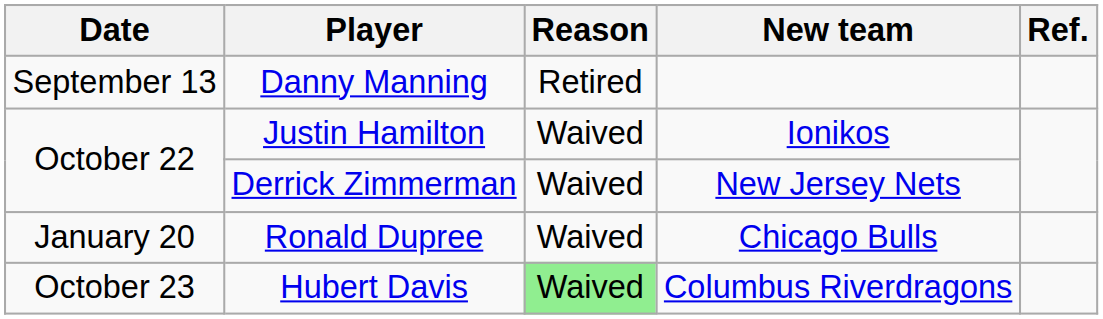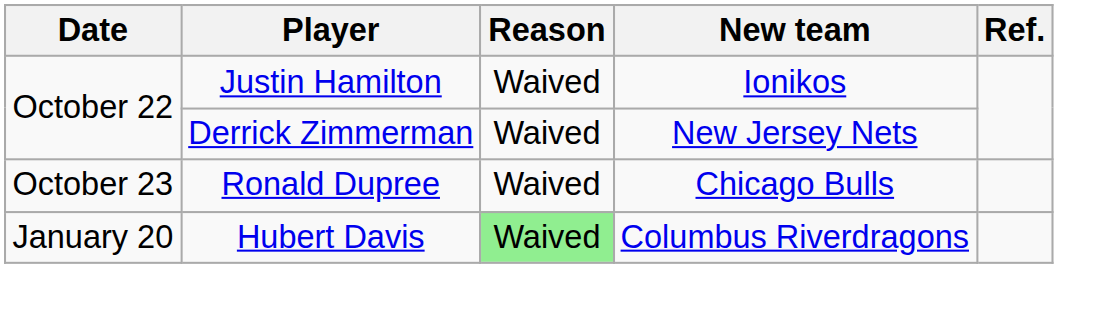- row: (374, 81)
(115, 236) January 20 -> (93, 184) October 23
(115, 287) October 23 -> (93, 236) January 20
